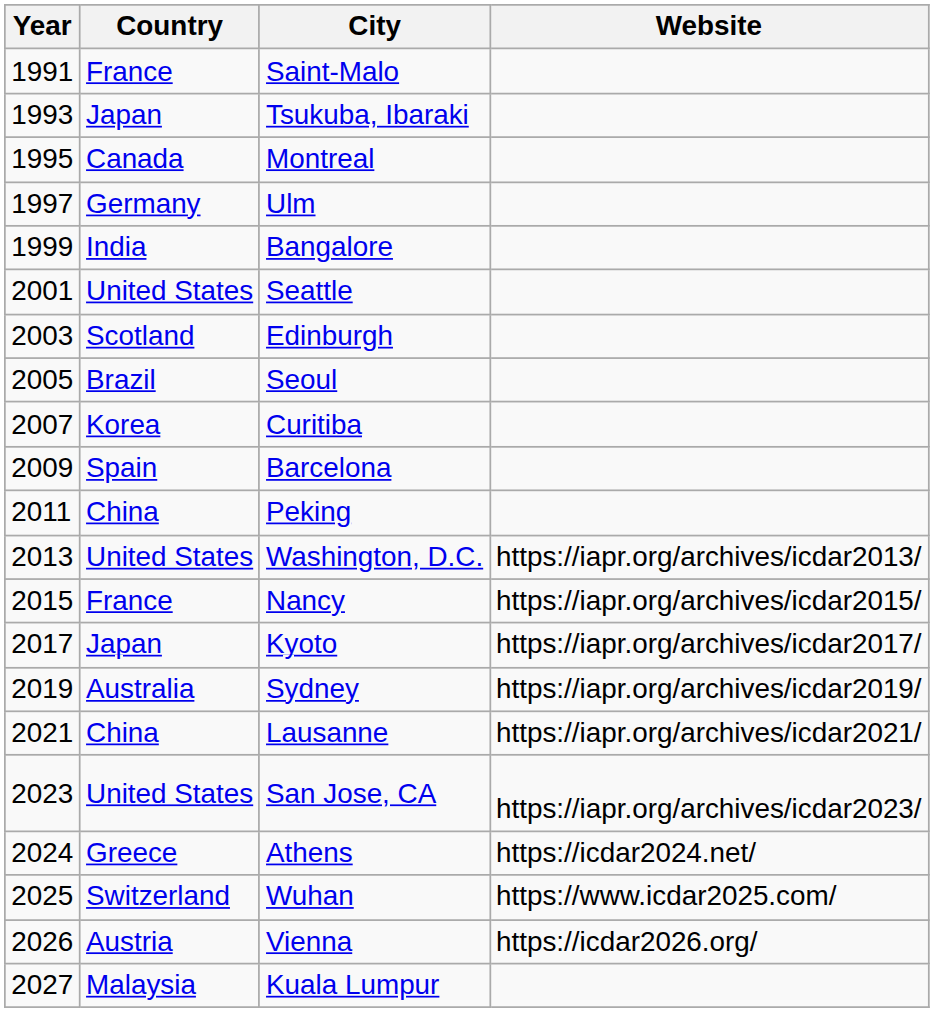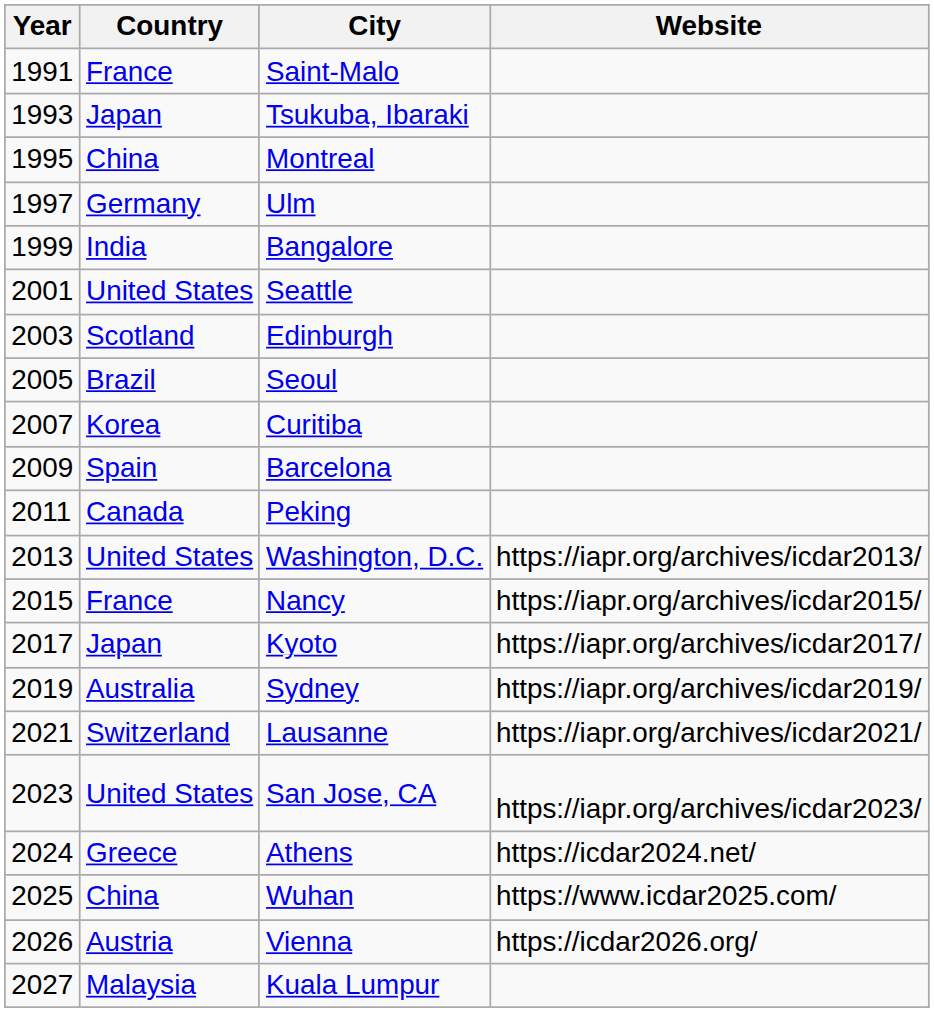(135, 159) Canada -> (122, 159) China
(122, 512) China -> (135, 512) Canada
(122, 733) China -> (158, 733) Switzerland
(158, 896) Switzerland -> (122, 896) China
